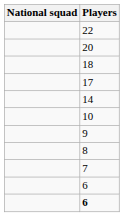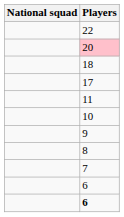(88, 47) no background -> (88, 47) pink background
(88, 99) 14 -> (88, 99) 11
